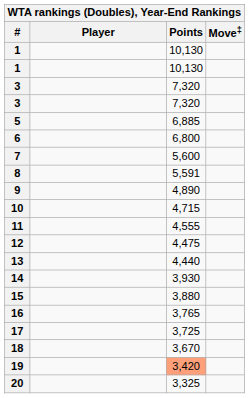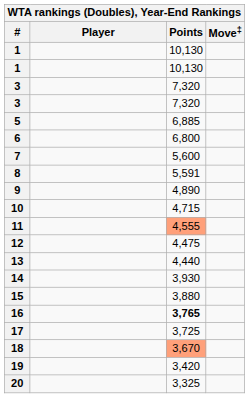(186, 226) no background -> (186, 226) lightsalmon background
(186, 313) normal -> (186, 313) bold
(186, 348) no background -> (186, 348) lightsalmon background
(186, 366) lightsalmon background -> (186, 366) no background
